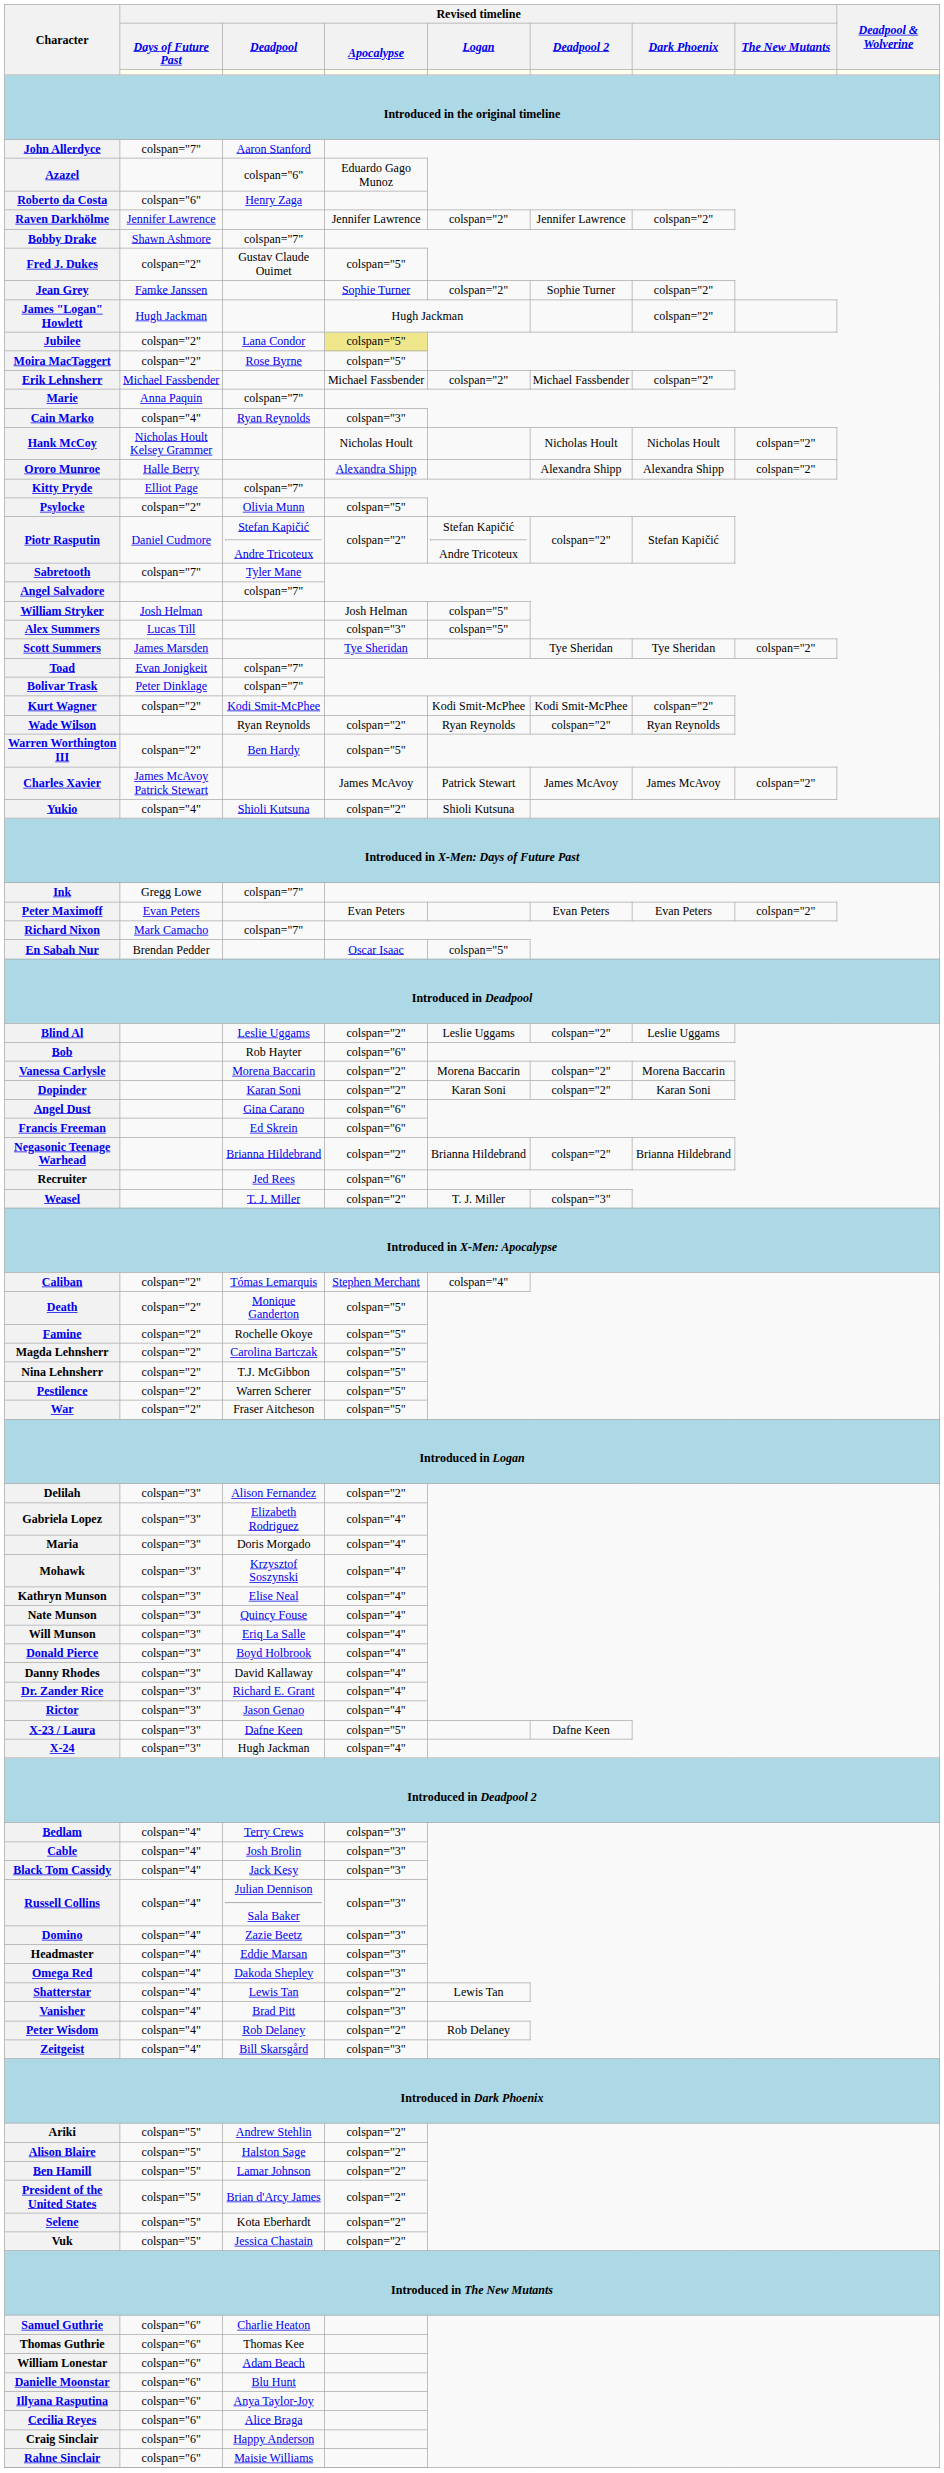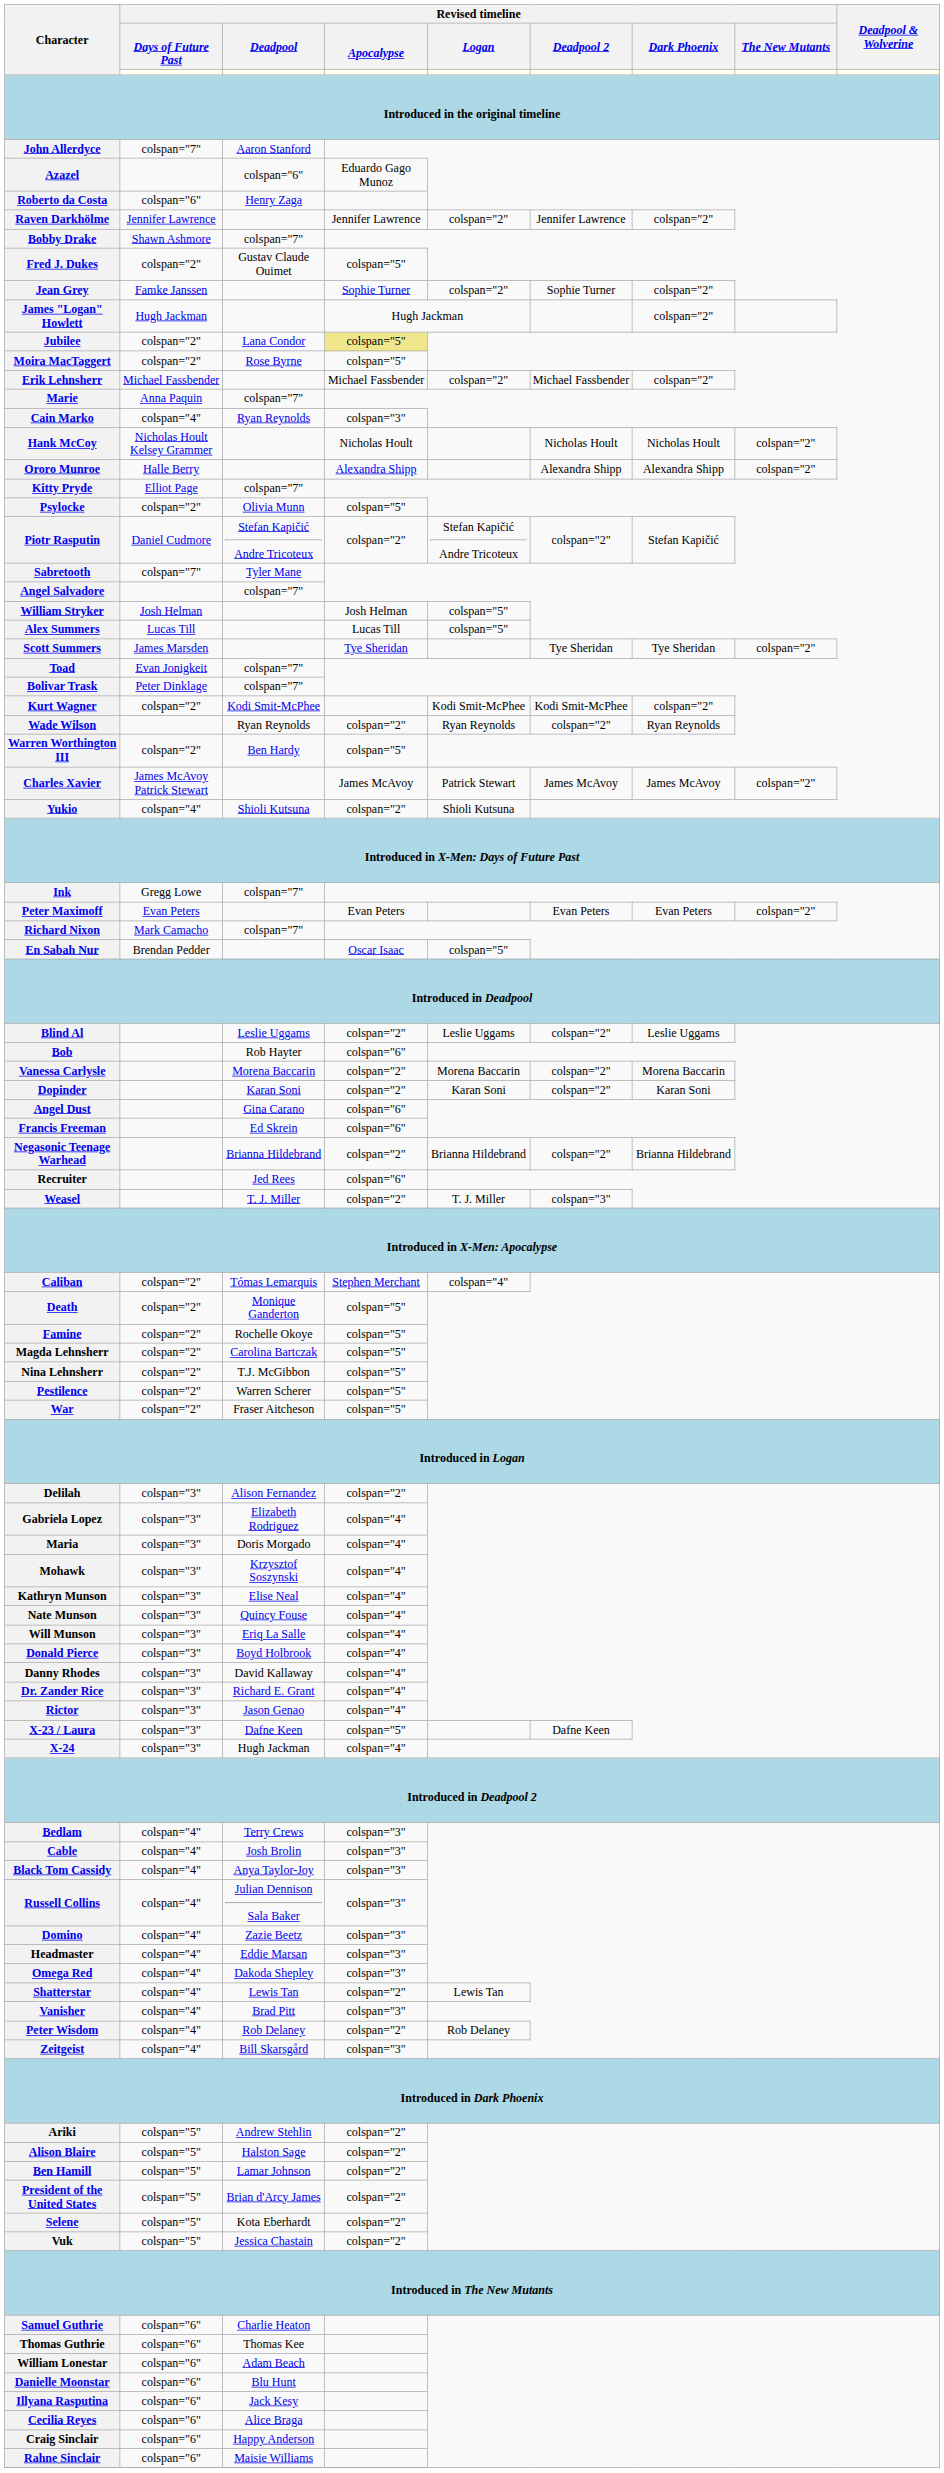(376, 629) colspan="3" -> (376, 629) Lucas Till
(274, 1870) Jack Kesy -> (274, 1870) Anya Taylor-Joy
(274, 2401) Anya Taylor-Joy -> (274, 2401) Jack Kesy
